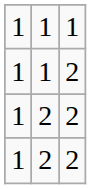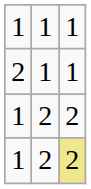(18, 71) 1 -> (18, 71) 2
(72, 71) 2 -> (72, 71) 1
(72, 159) no background -> (72, 159) khaki background
